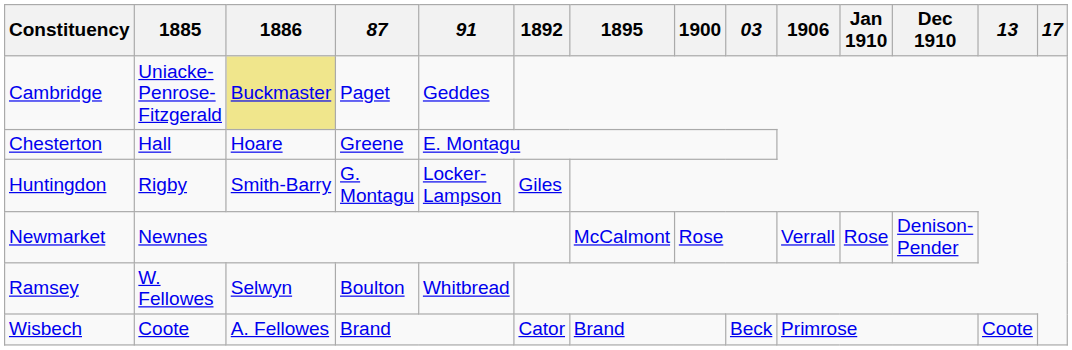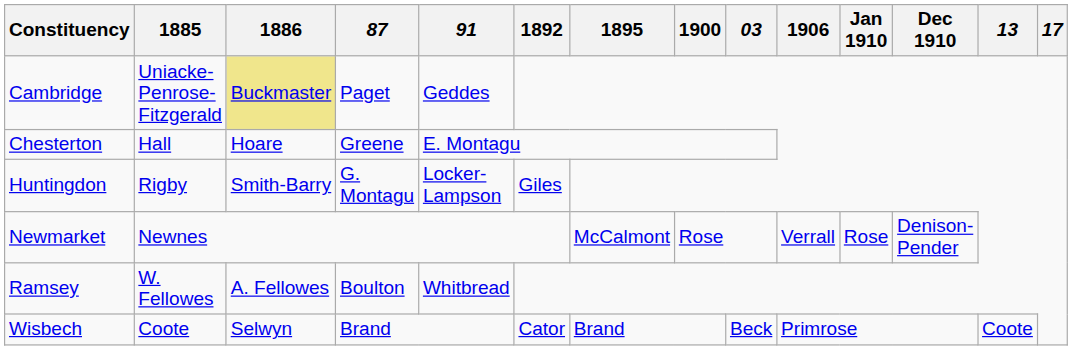(261, 288) Selwyn -> (280, 288) A. Fellowes
(280, 329) A. Fellowes -> (261, 329) Selwyn
